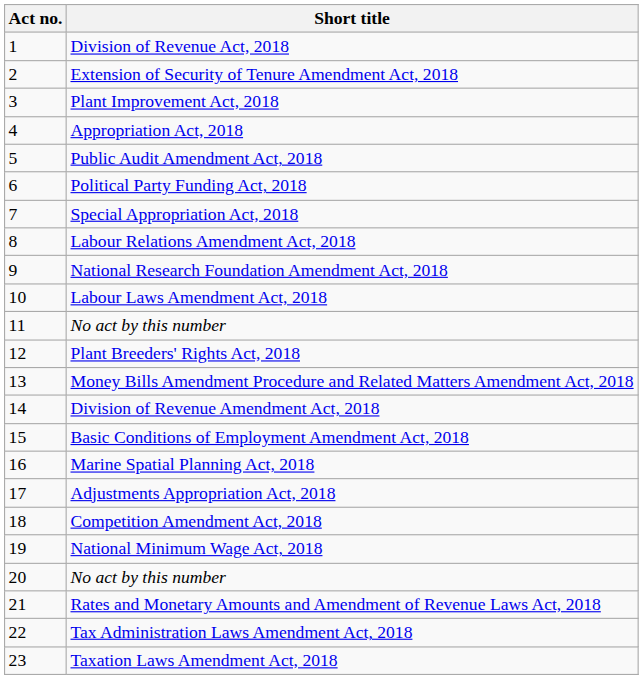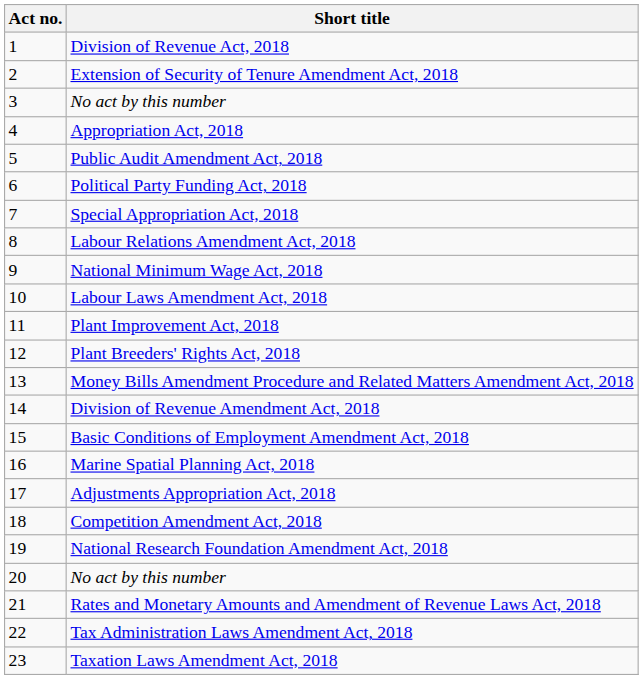(175, 102) Plant Improvement Act, 2018 -> (148, 102) No act by this number
(259, 269) National Research Foundation Amendment Act, 2018 -> (196, 269) National Minimum Wage Act, 2018
(148, 325) No act by this number -> (175, 325) Plant Improvement Act, 2018
(196, 548) National Minimum Wage Act, 2018 -> (259, 548) National Research Foundation Amendment Act, 2018
